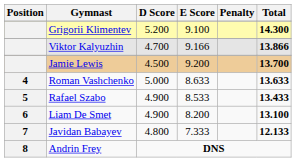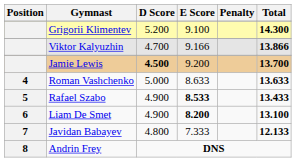(157, 64) normal -> (157, 64) bold
(197, 98) normal -> (197, 98) bold
(197, 115) normal -> (197, 115) bold
